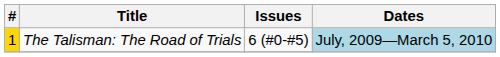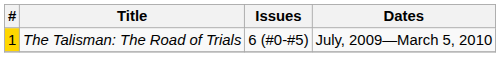(404, 39) lightblue background -> (404, 39) no background
